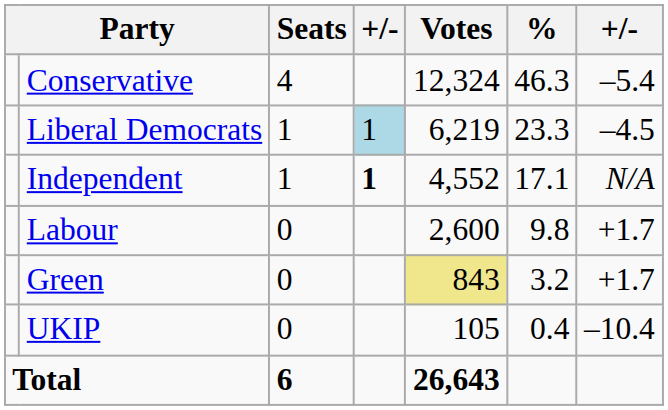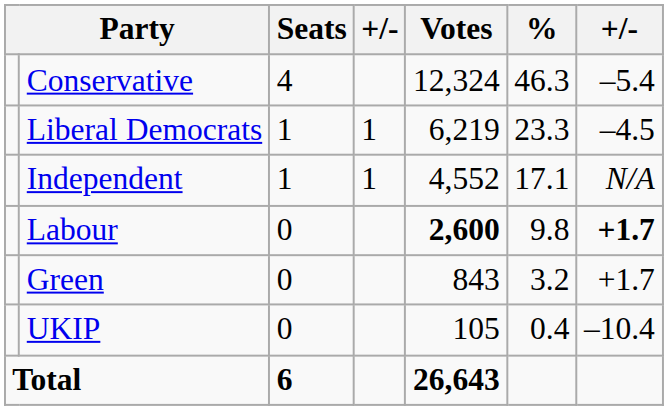(369, 129) lightblue background -> (369, 129) no background
(369, 179) bold -> (369, 179) normal
(464, 229) normal -> (464, 229) bold
(626, 229) normal -> (626, 229) bold
(476, 279) khaki background -> (476, 279) no background
